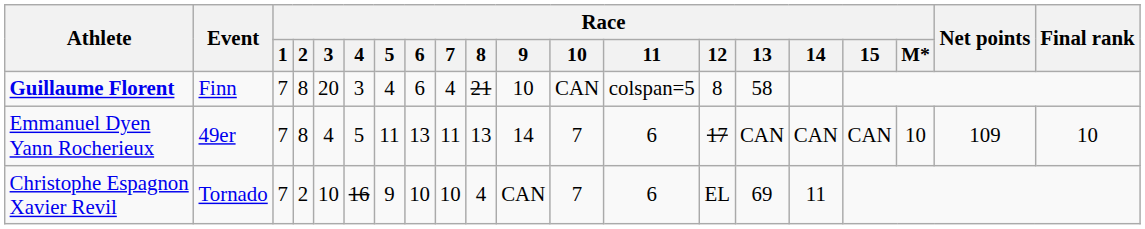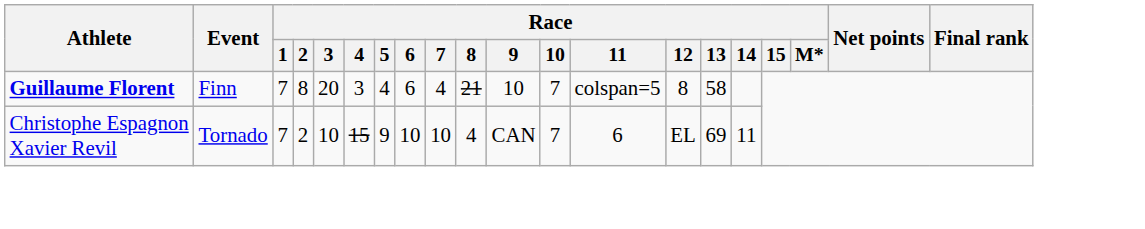(577, 89) CAN -> (555, 89) 7
- row: (82, 135)
(359, 194) 16 -> (359, 135) 15
